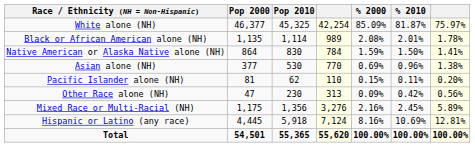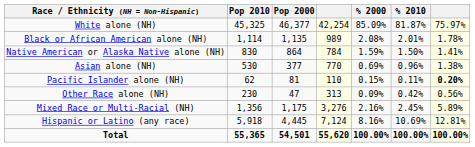columns swapped: (249, 11) <-> (294, 11)
(450, 80) normal -> (450, 80) bold
